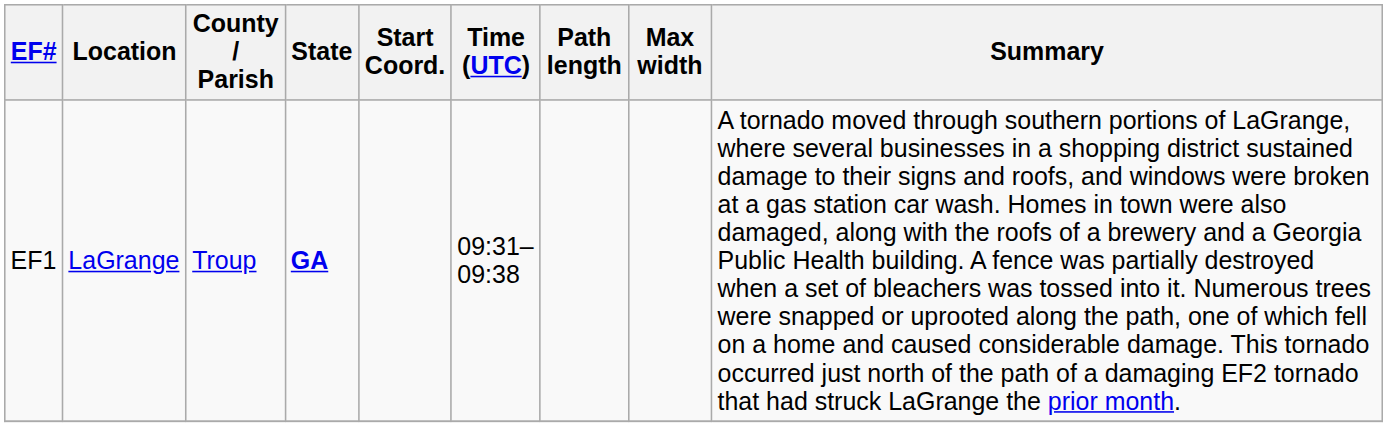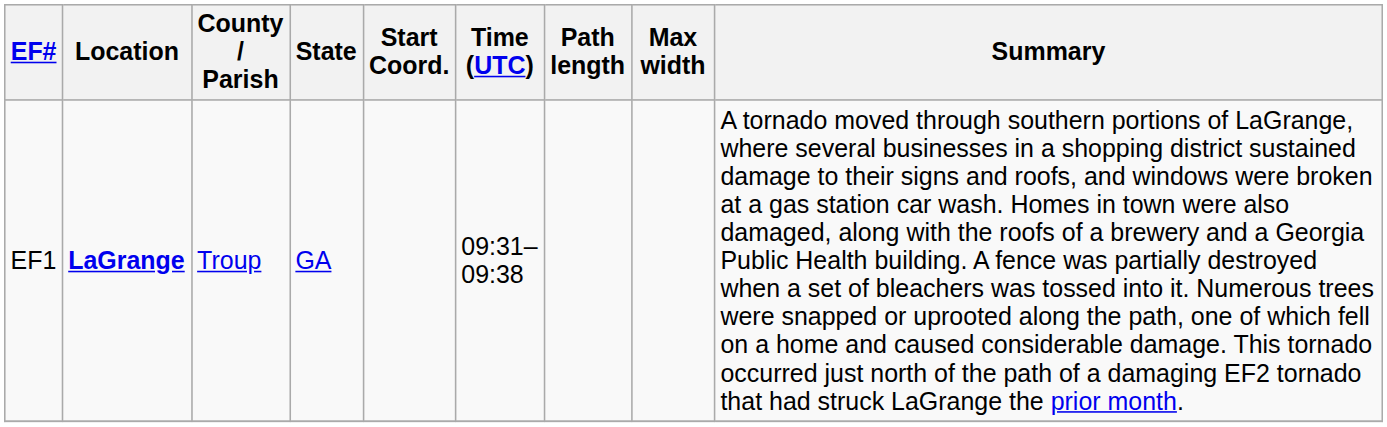(124, 260) normal -> (126, 260) bold
(310, 260) bold -> (313, 260) normal
